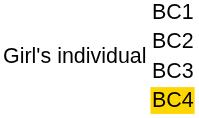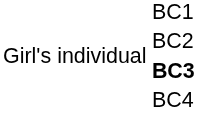(173, 70) normal -> (173, 70) bold
(173, 100) gold background -> (173, 100) no background
